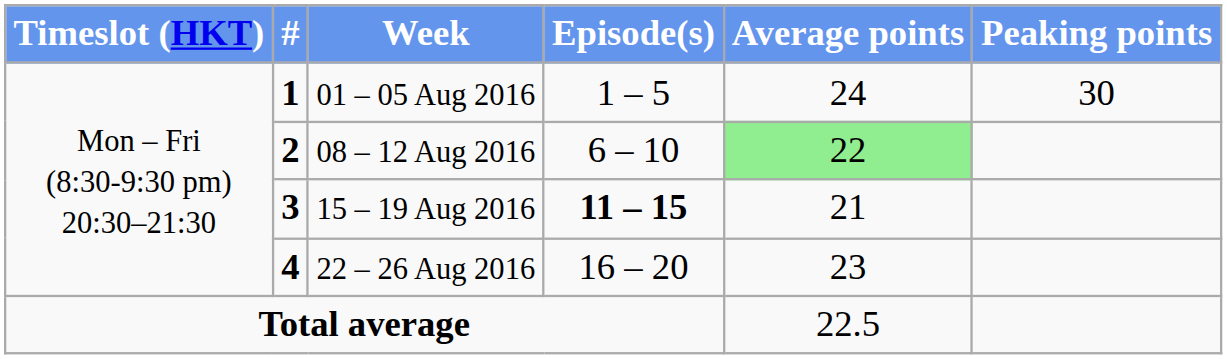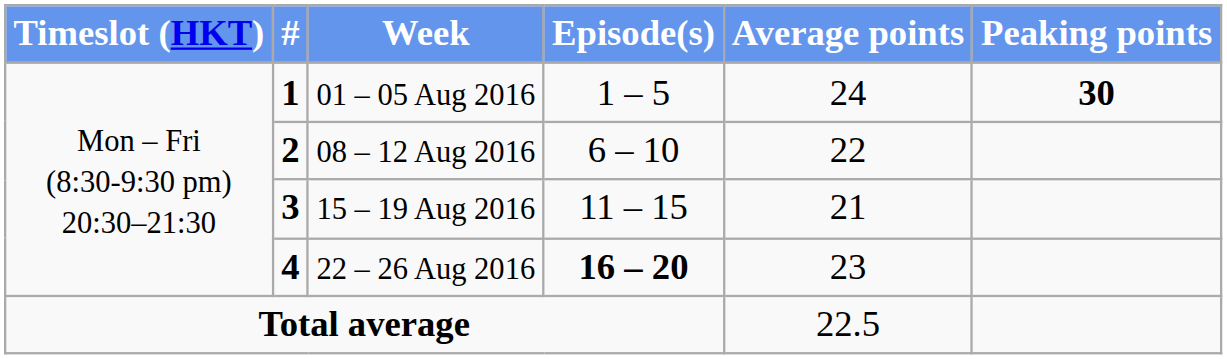(1097, 91) normal -> (1097, 91) bold
(848, 149) lightgreen background -> (848, 149) no background
(633, 207) bold -> (633, 207) normal
(633, 265) normal -> (633, 265) bold
